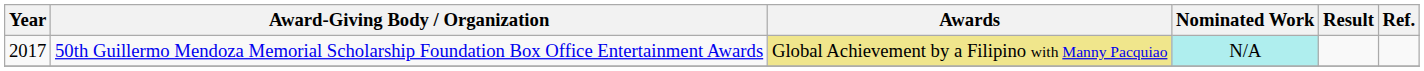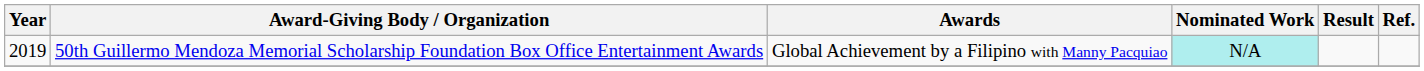(28, 50) 2017 -> (28, 50) 2019
(970, 50) khaki background -> (970, 50) no background
